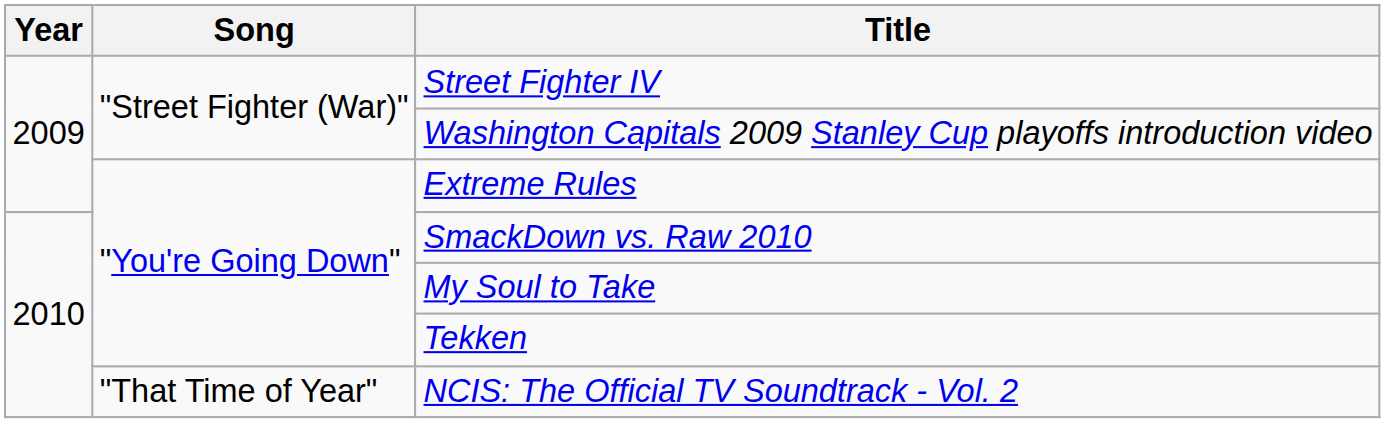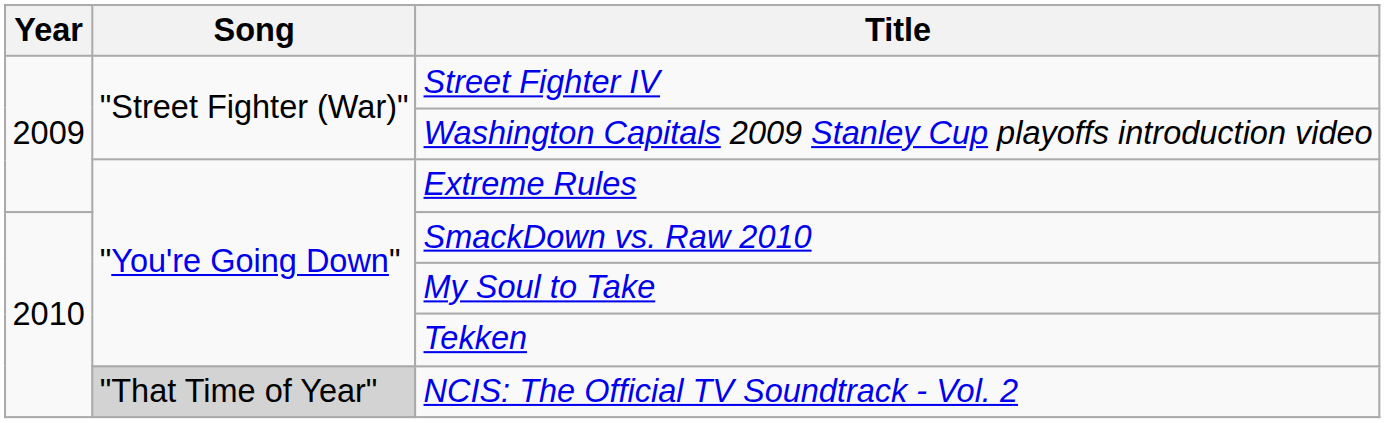(239, 390) no background -> (239, 390) lightgrey background
